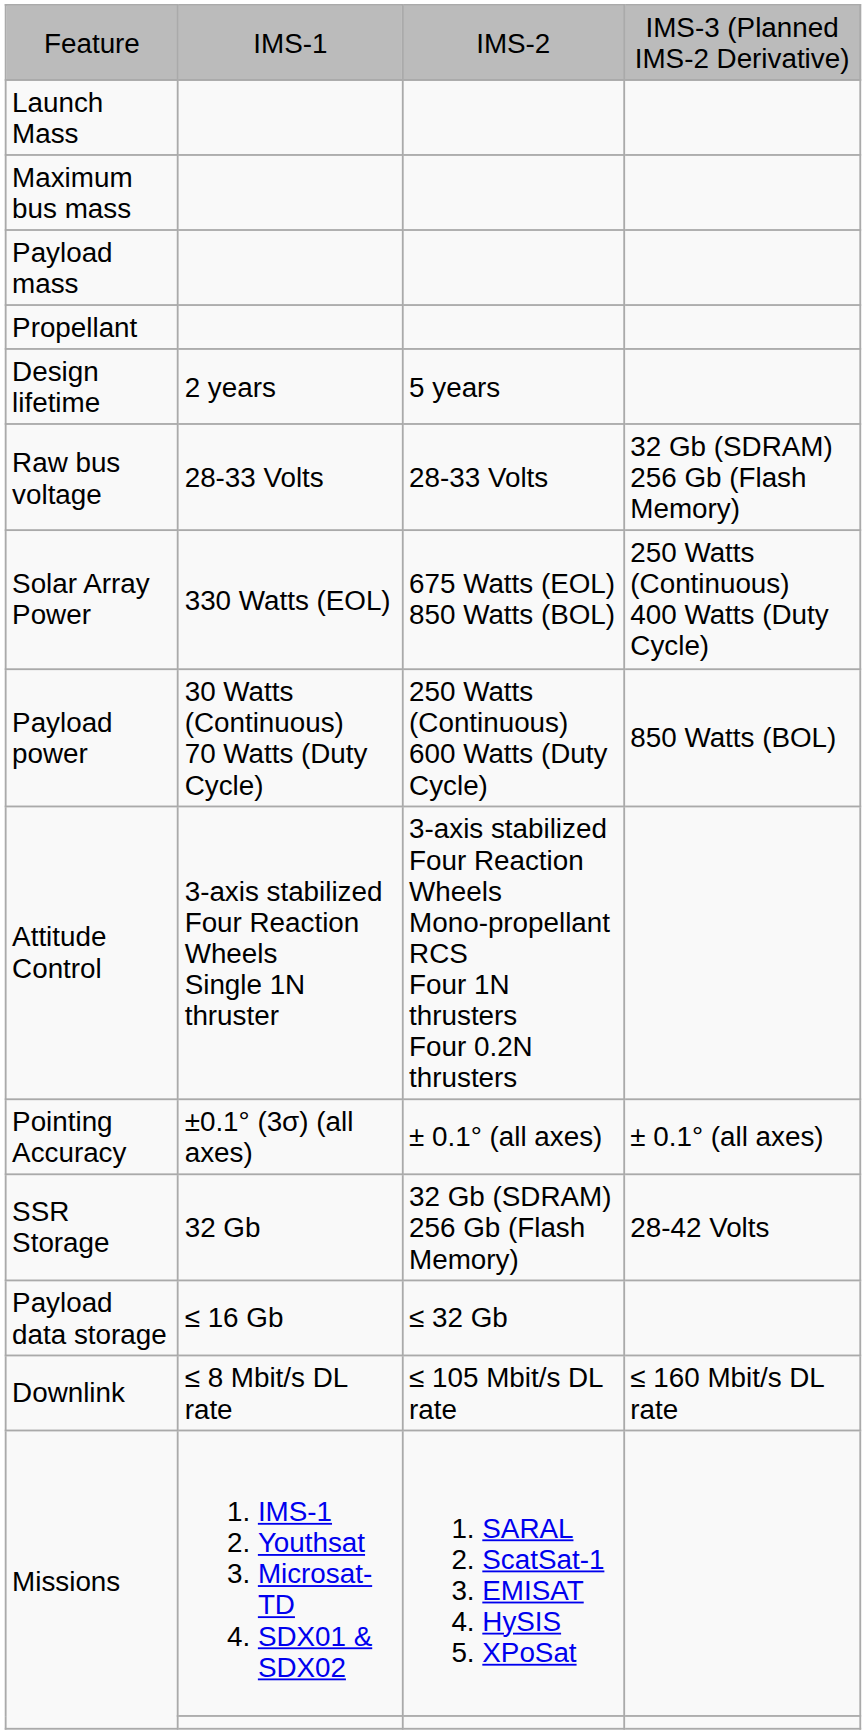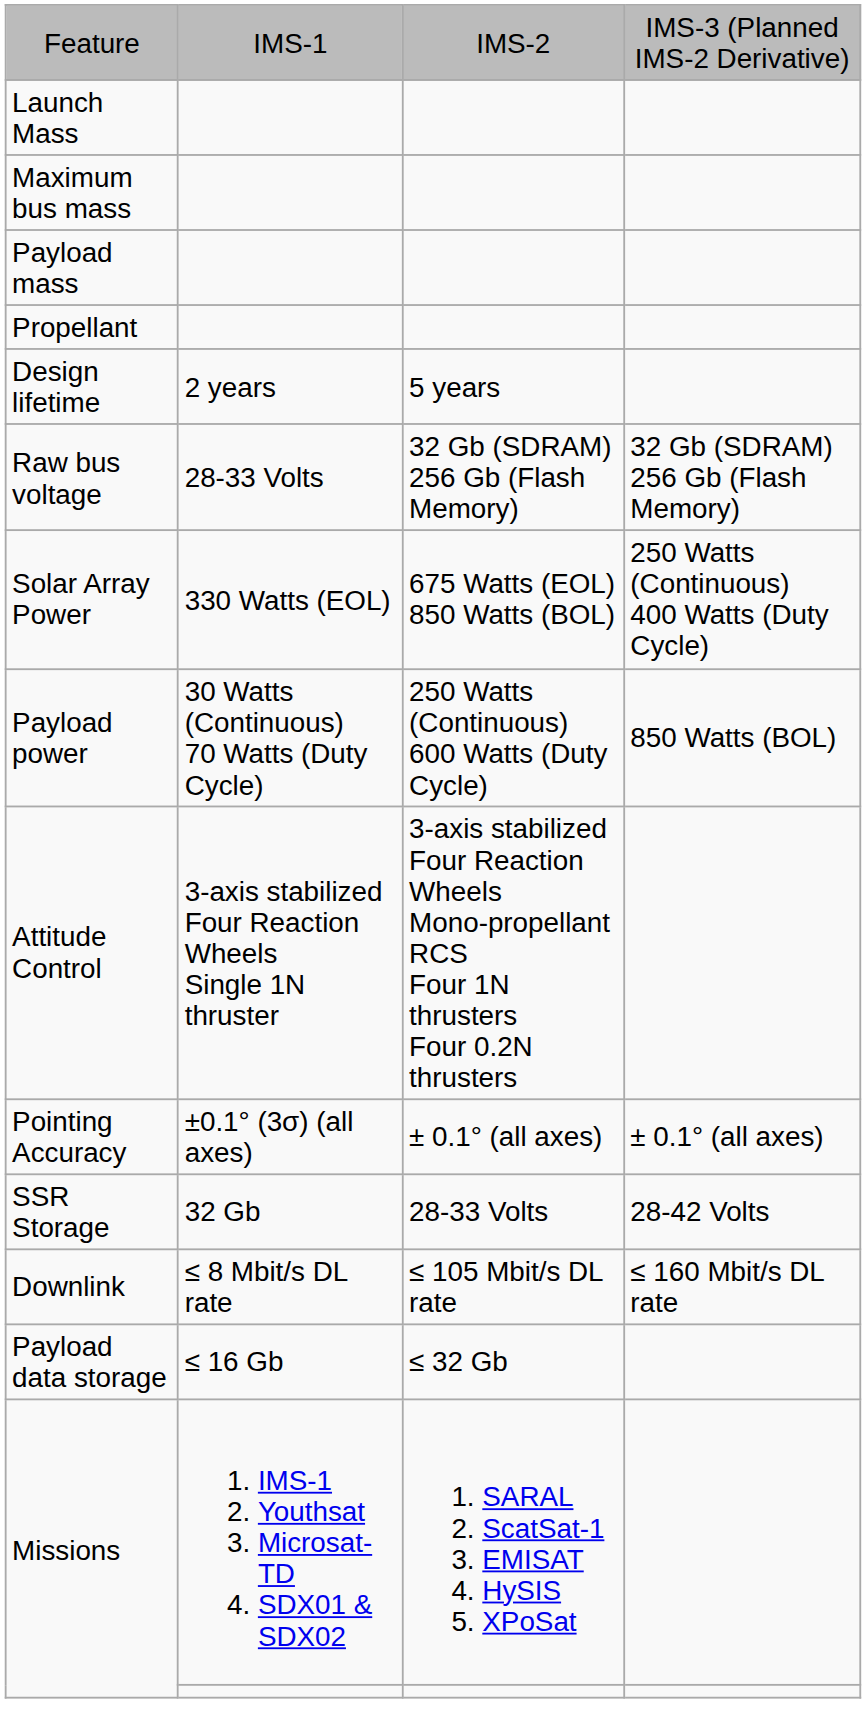(479, 478) 28-33 Volts -> (510, 478) 32 Gb (SDRAM) 256 Gb (Flash Memory)
(510, 1227) 32 Gb (SDRAM) 256 Gb (Flash Memory) -> (479, 1211) 28-33 Volts
rows swapped: (89, 1318) <-> (69, 1393)
